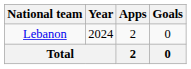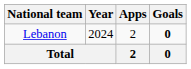(168, 34) normal -> (168, 34) bold
